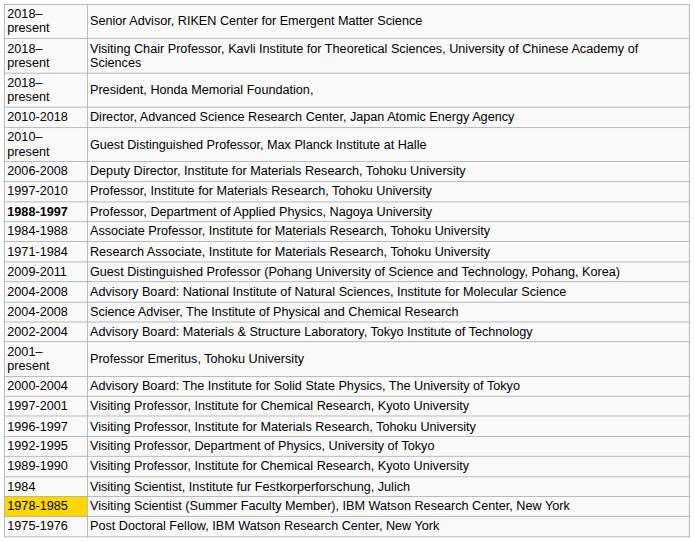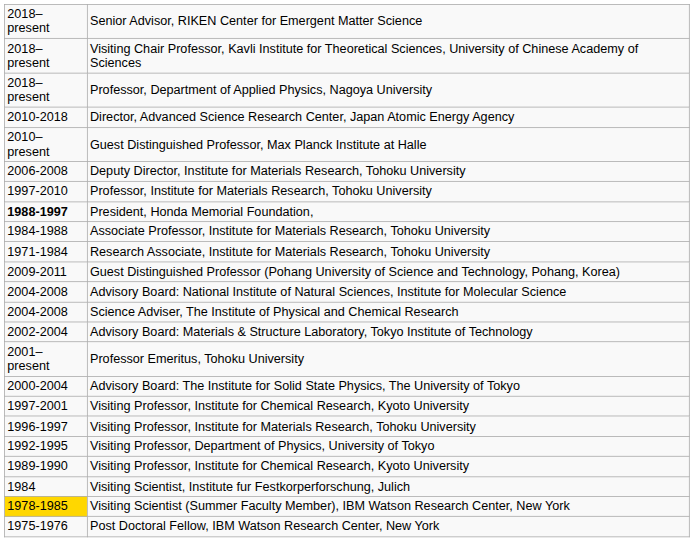(202, 90) President, Honda Memorial Foundation, -> (261, 90) Professor, Department of Applied Physics, Nagoya University
(261, 211) Professor, Department of Applied Physics, Nagoya University -> (202, 211) President, Honda Memorial Foundation,
